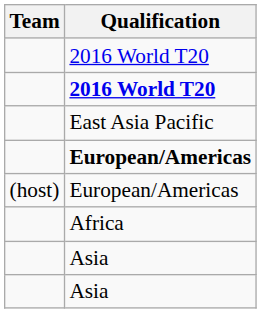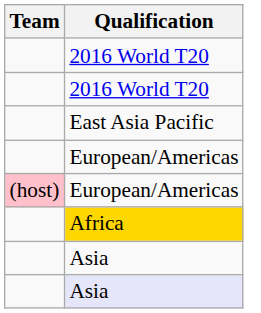(142, 88) bold -> (139, 88) normal
(160, 156) bold -> (154, 156) normal
(34, 190) no background -> (34, 190) pink background
(97, 223) no background -> (97, 223) gold background
(89, 291) no background -> (89, 291) lavender background
